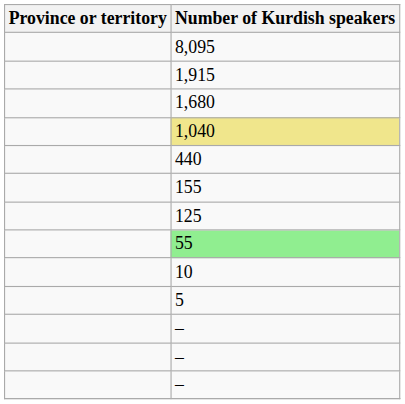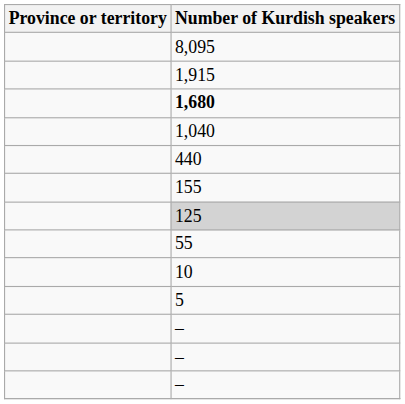(195, 103) normal -> (195, 103) bold
(195, 131) khaki background -> (195, 131) no background
(188, 215) no background -> (188, 215) lightgrey background
(184, 243) lightgreen background -> (184, 243) no background
